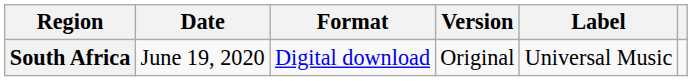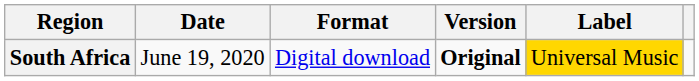(477, 57) normal -> (480, 57) bold
(598, 57) no background -> (605, 57) gold background
